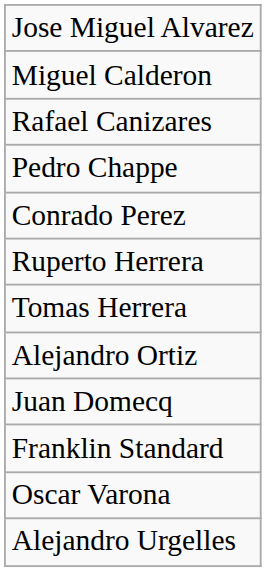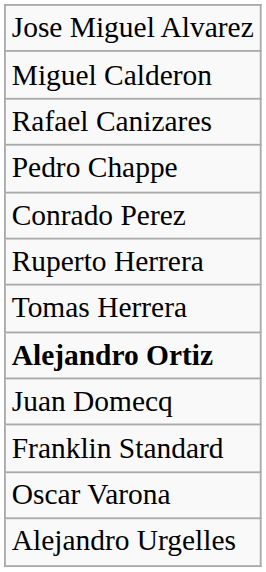(104, 354) normal -> (112, 354) bold
